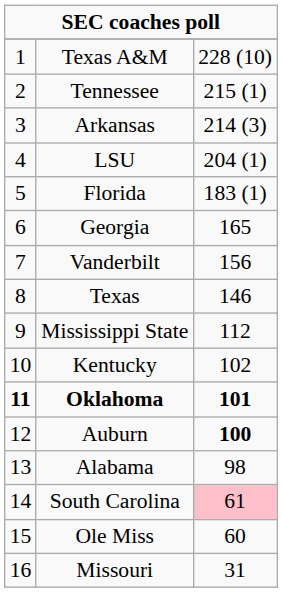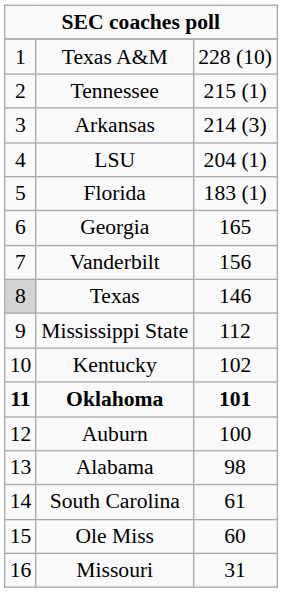(20, 296) no background -> (20, 296) lightgrey background
(235, 433) bold -> (235, 433) normal
(235, 501) pink background -> (235, 501) no background
